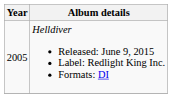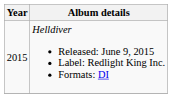(17, 57) 2005 -> (17, 57) 2015
